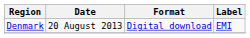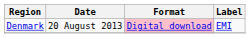(169, 26) no background -> (169, 26) pink background
